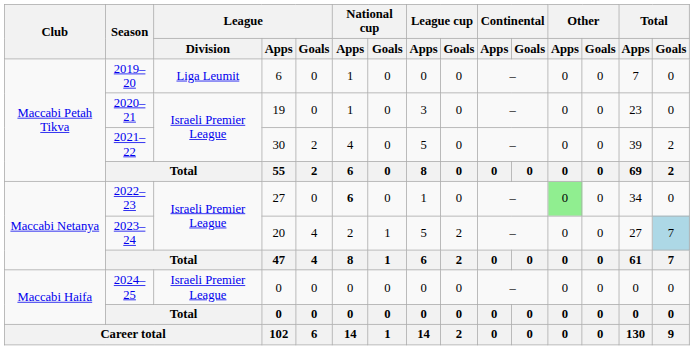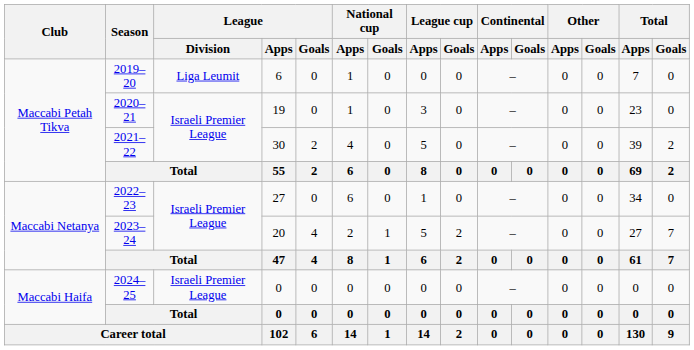(350, 198) bold -> (350, 198) normal
(565, 198) lightgreen background -> (565, 198) no background
(671, 233) lightblue background -> (671, 233) no background
